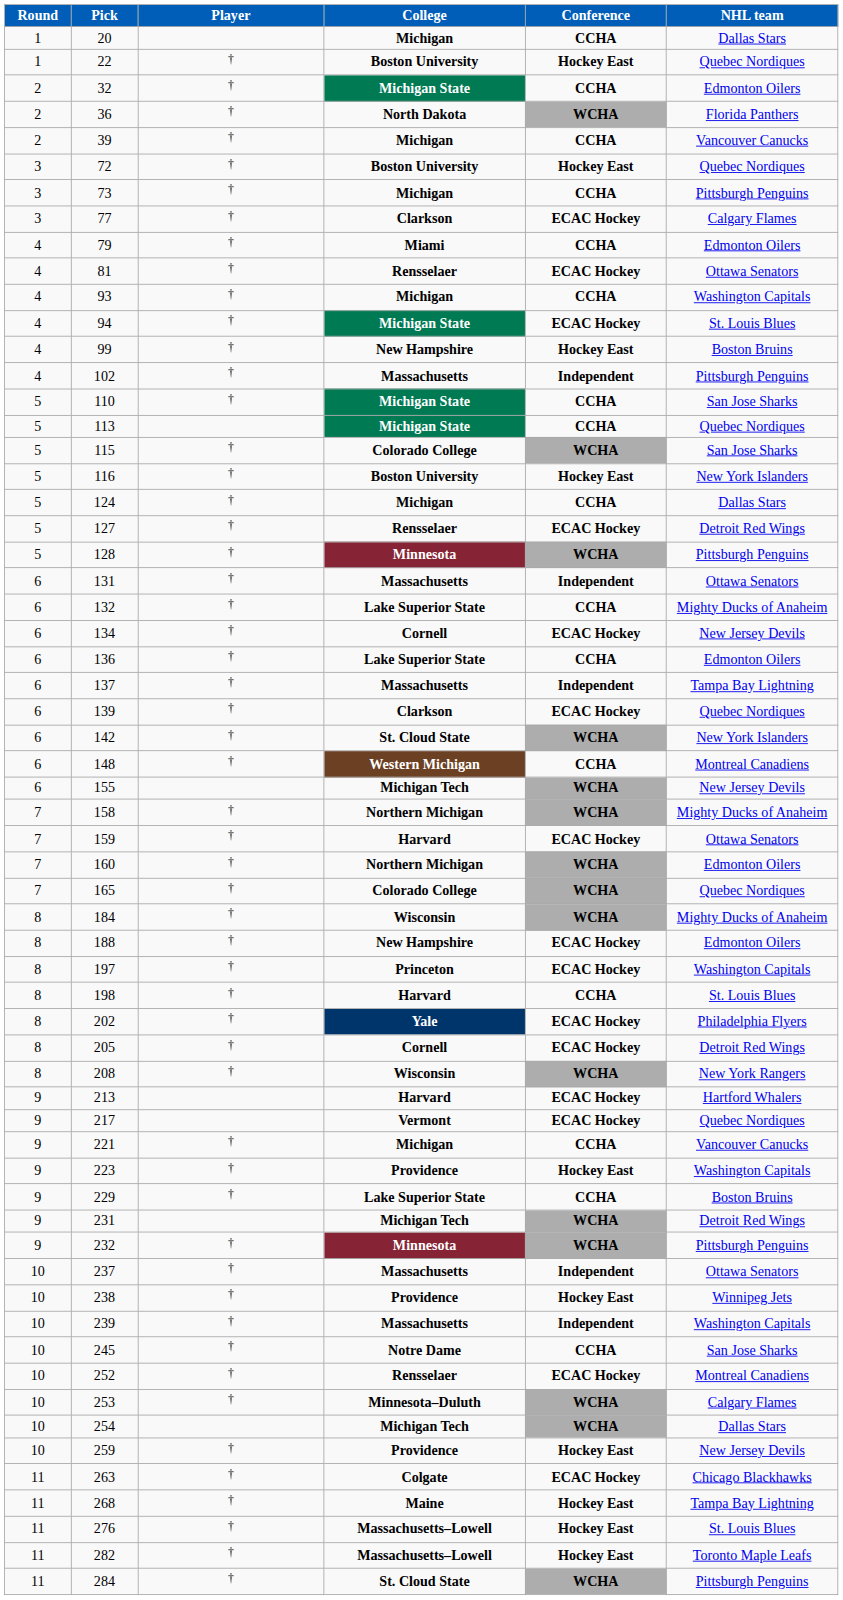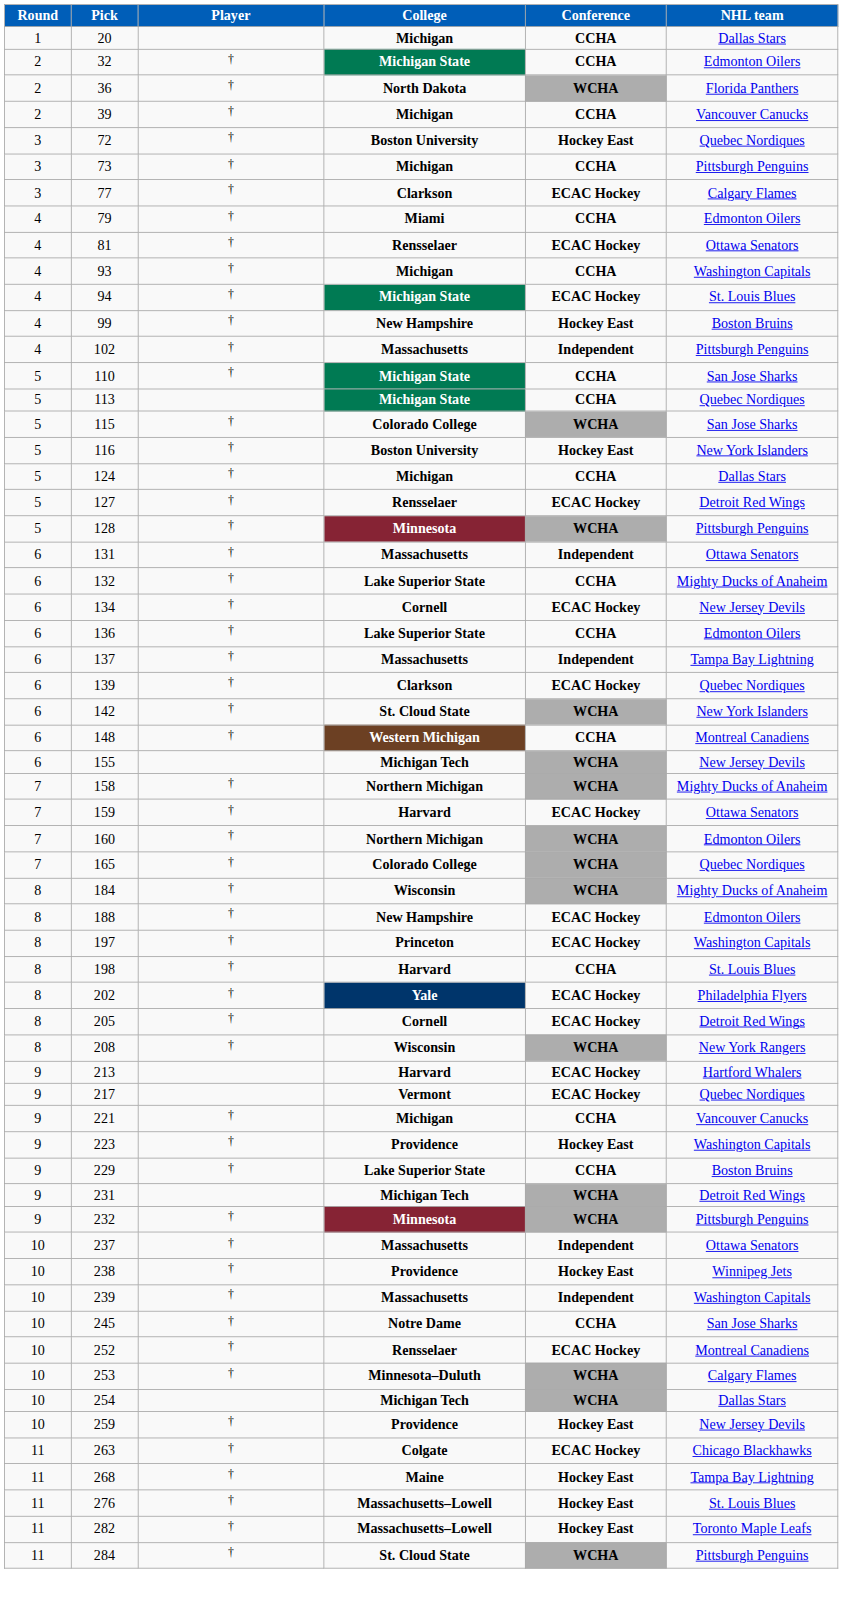- row: (104, 62)
